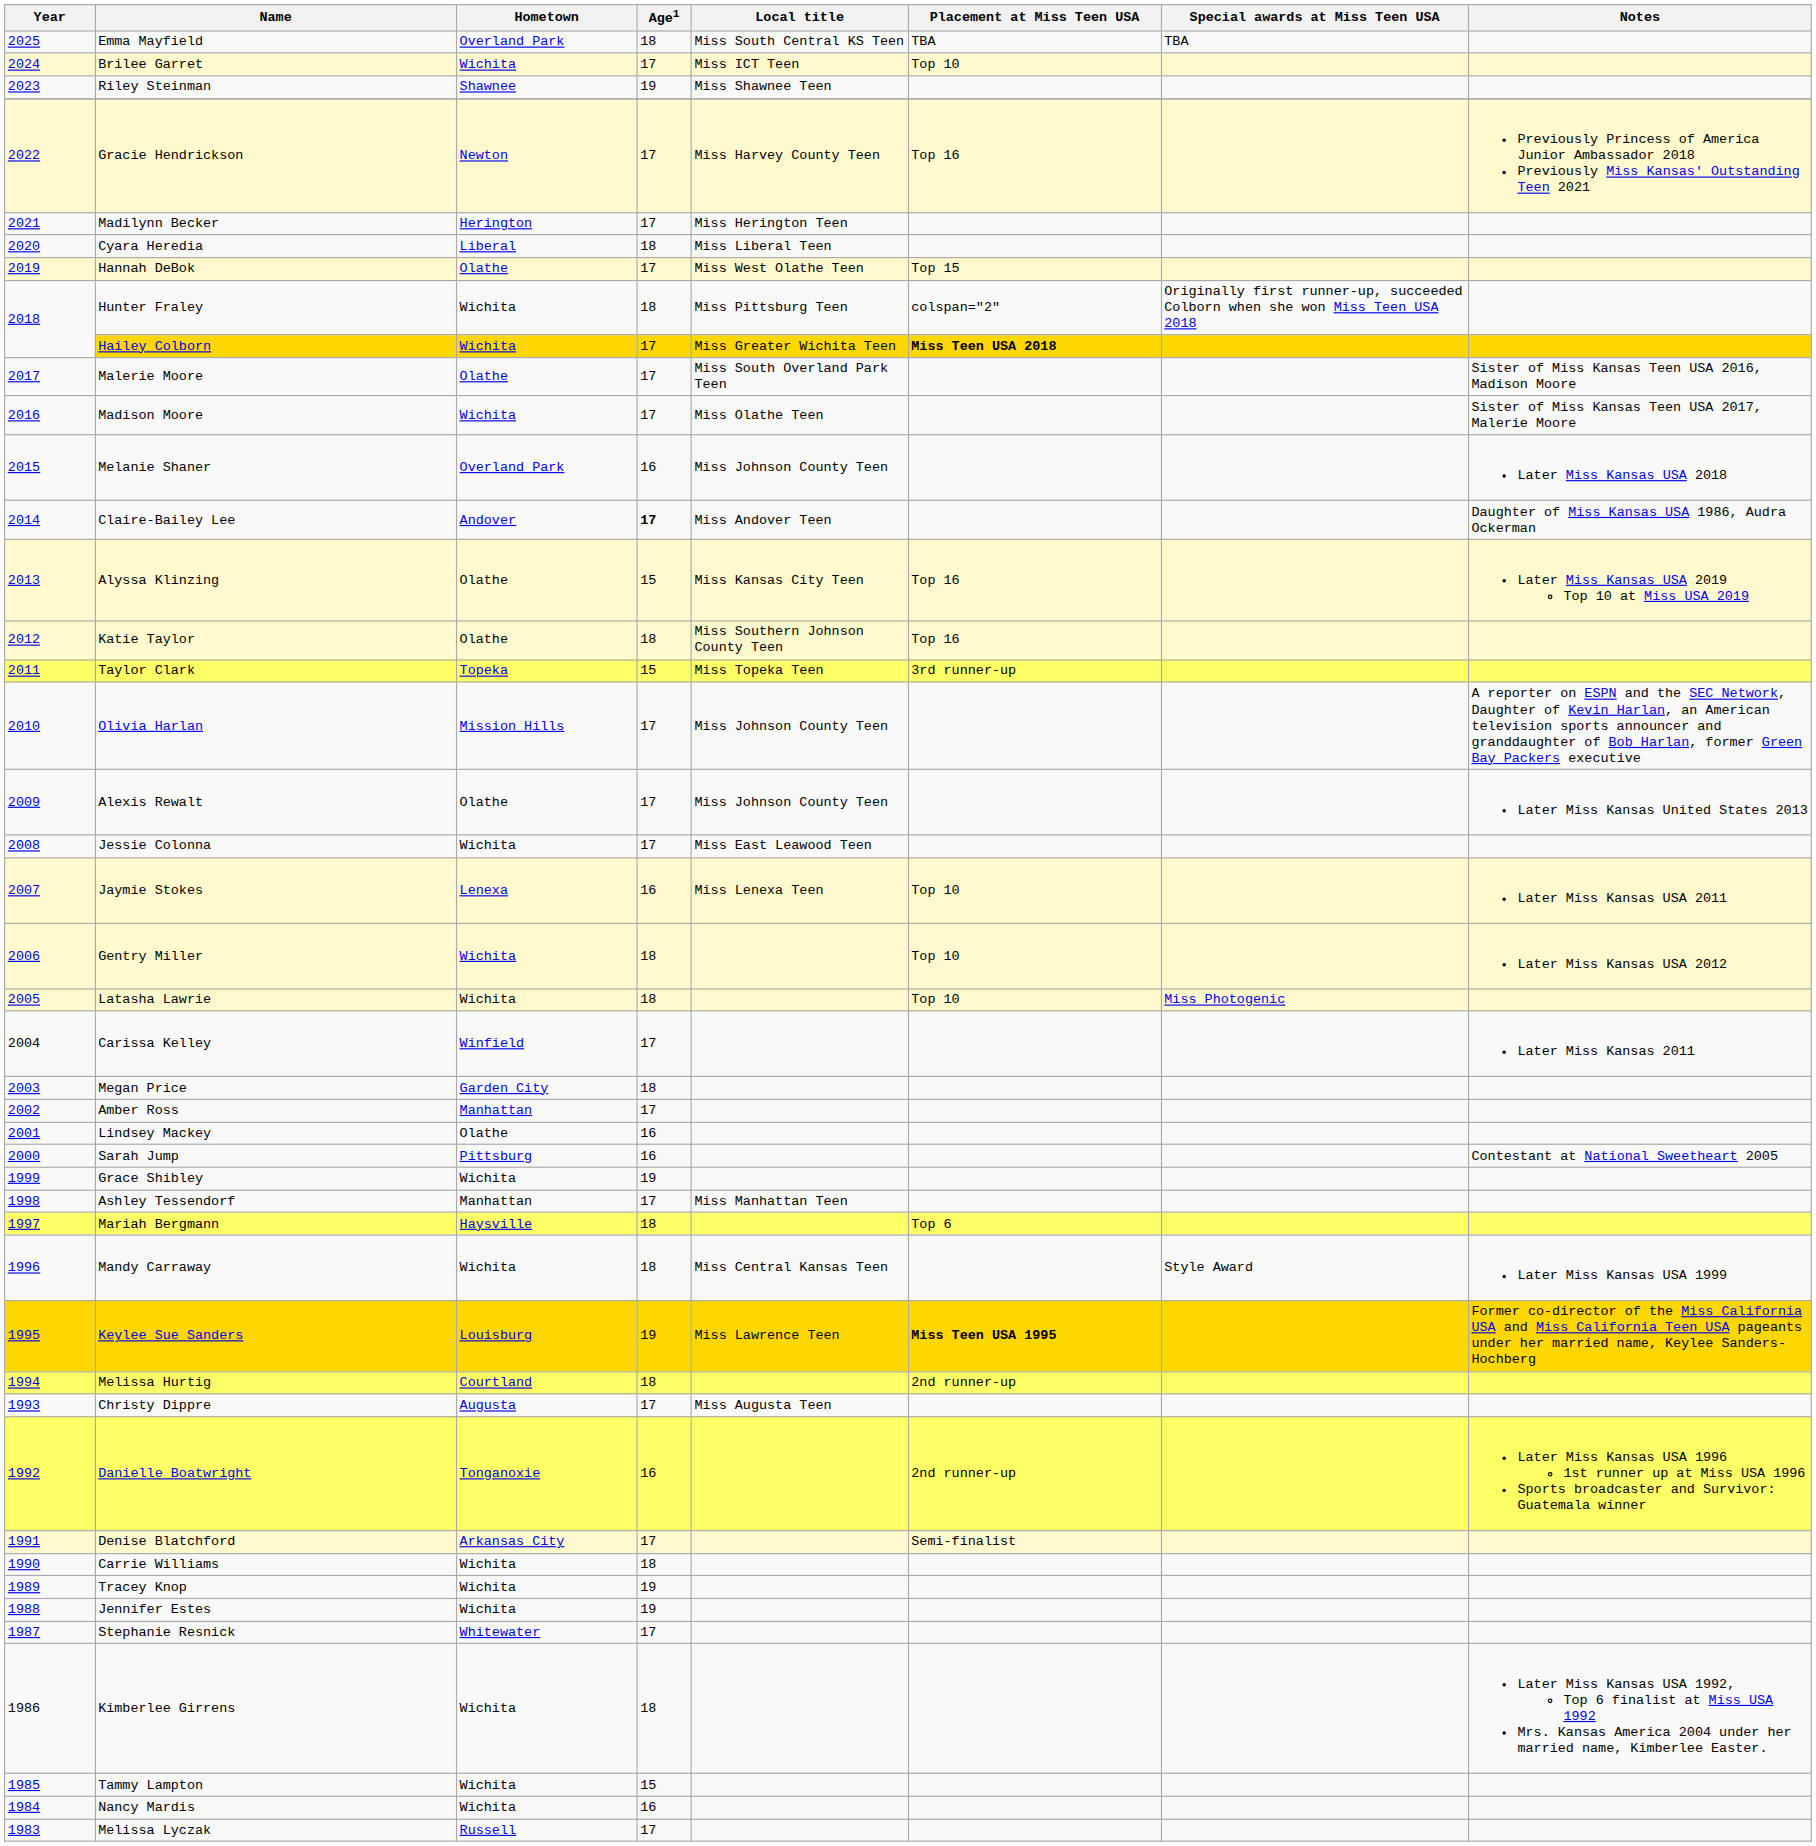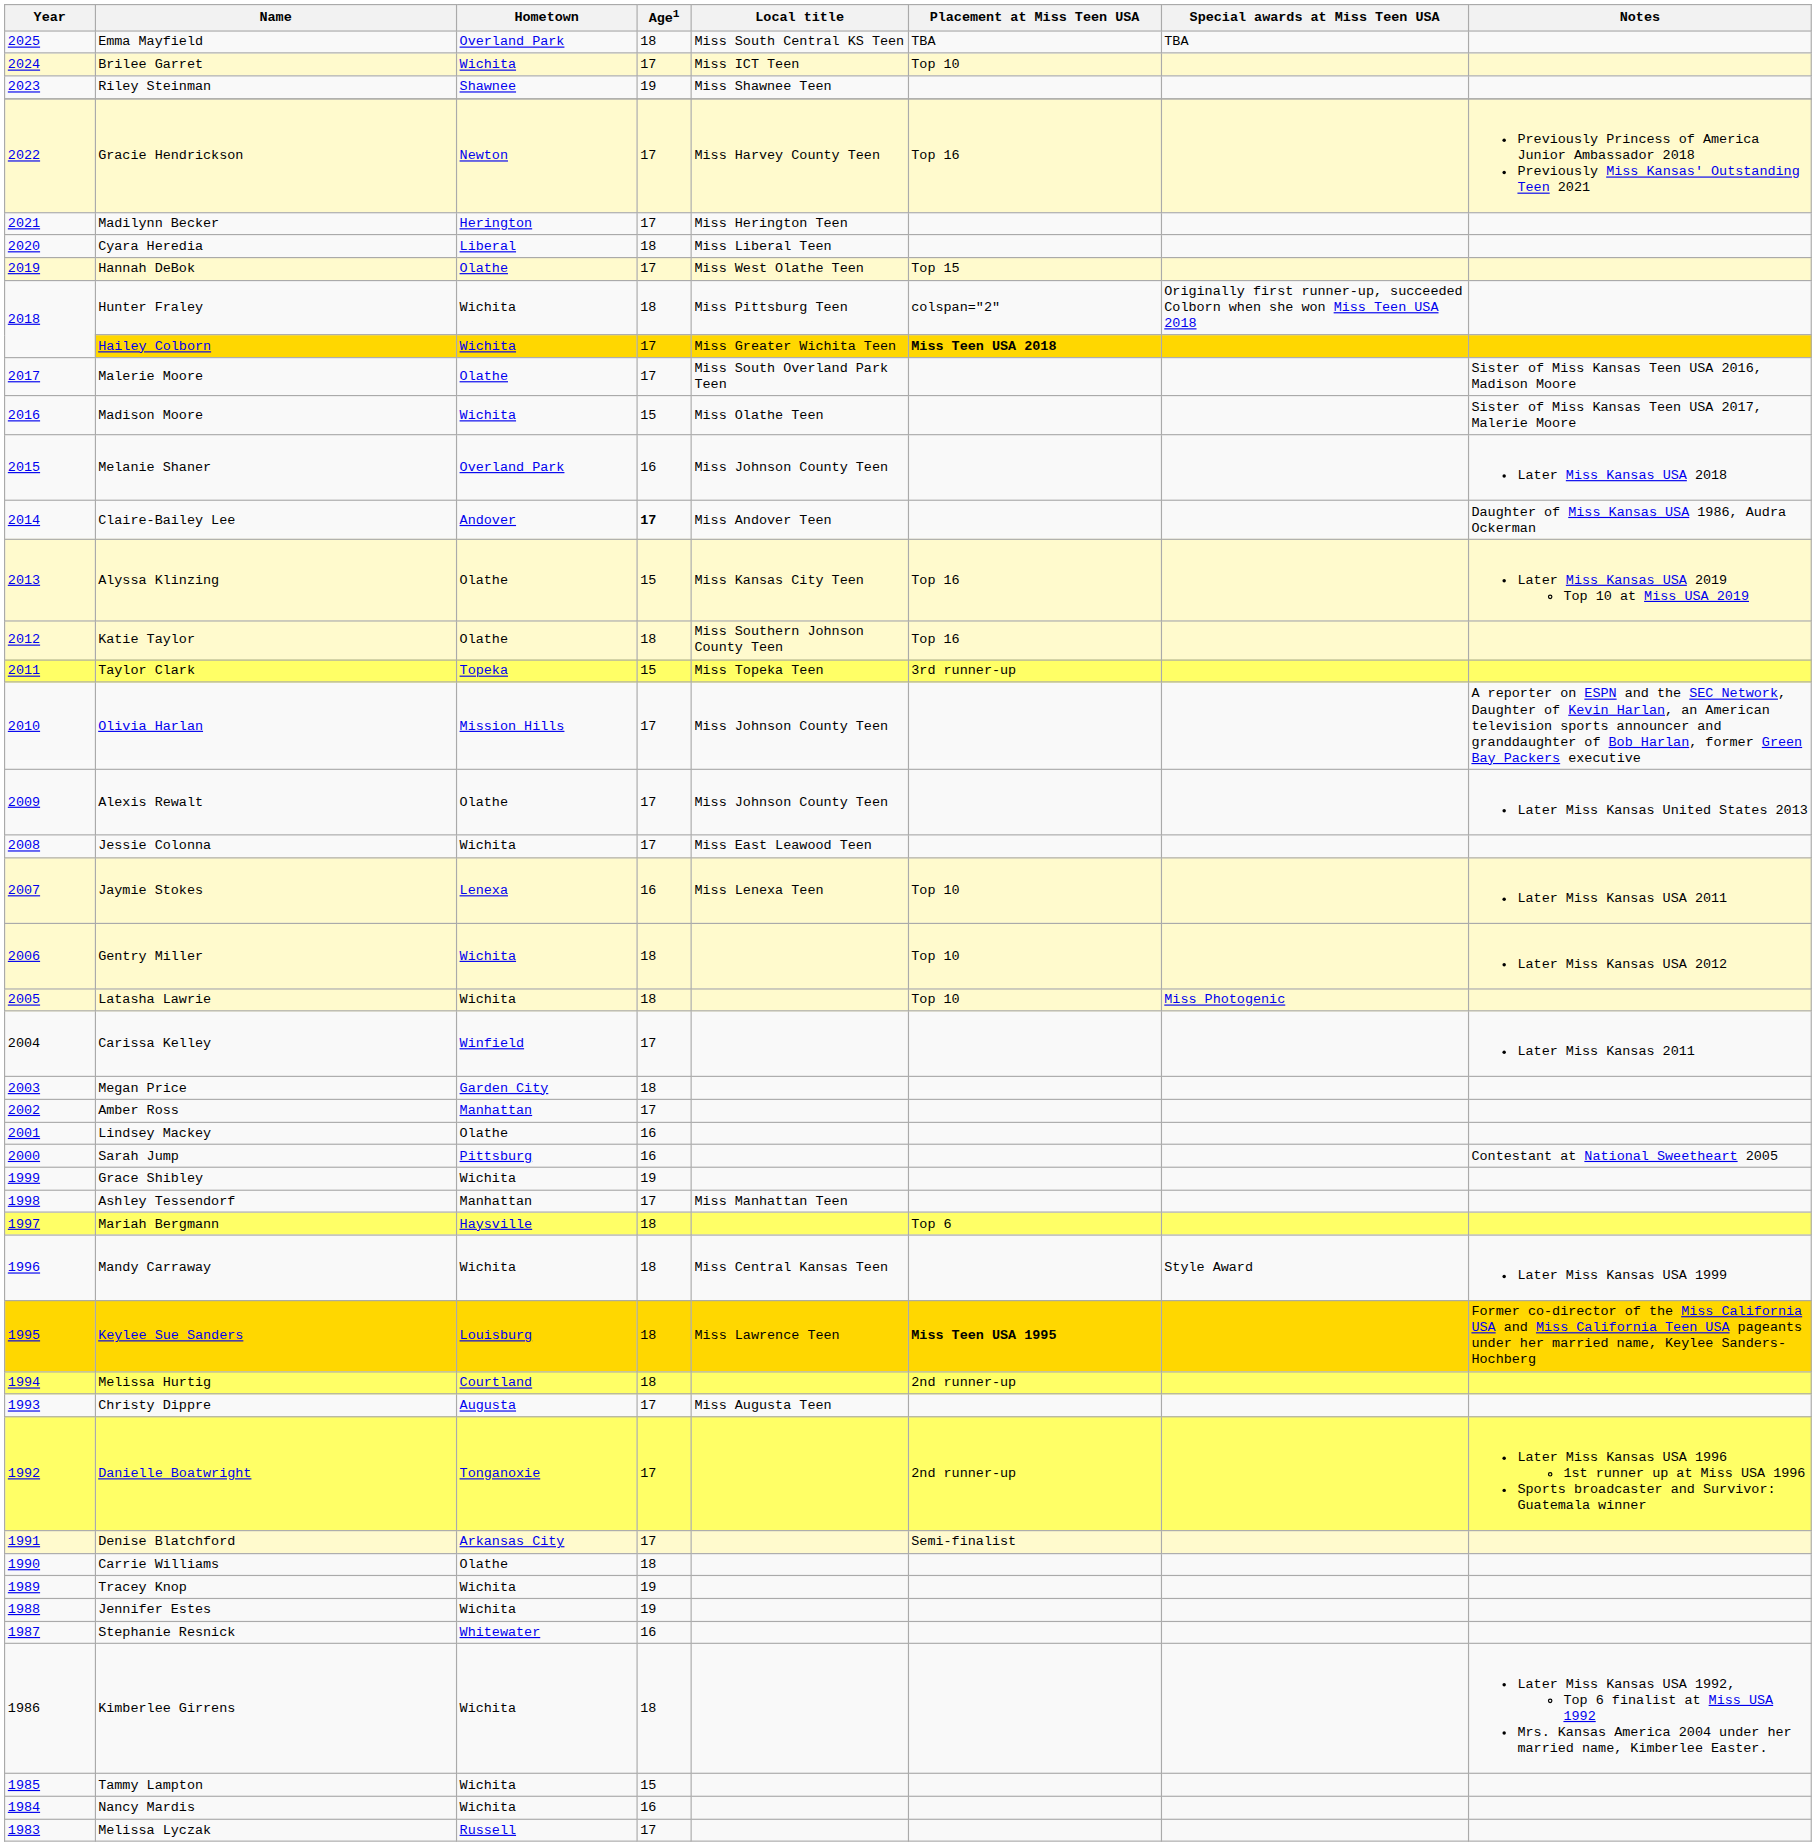(648, 415) 17 -> (648, 415) 15
(648, 1336) 19 -> (648, 1336) 18
(648, 1473) 16 -> (648, 1473) 17
(488, 1564) Wichita -> (484, 1564) Olathe
(648, 1632) 17 -> (648, 1632) 16
